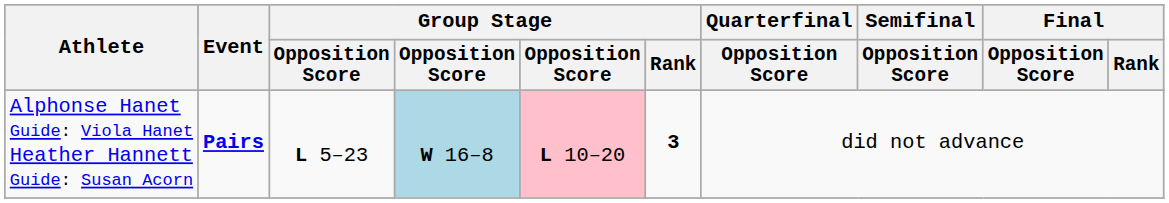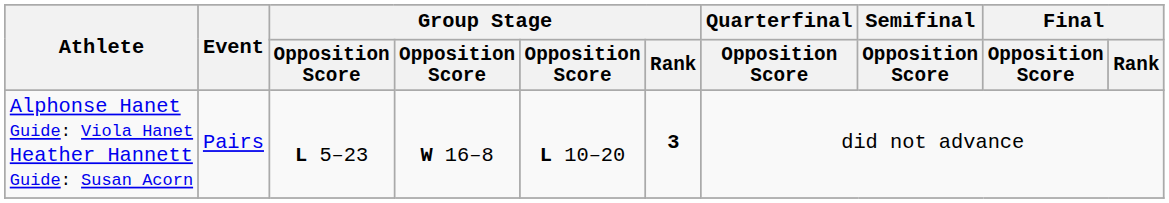(233, 144) bold -> (233, 144) normal
(457, 156) lightblue background -> (457, 156) no background
(583, 156) pink background -> (583, 156) no background
